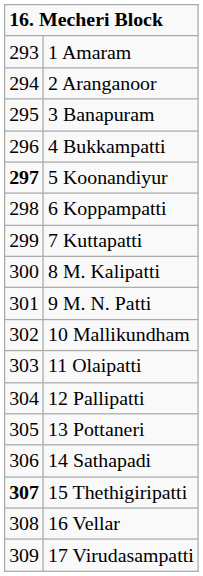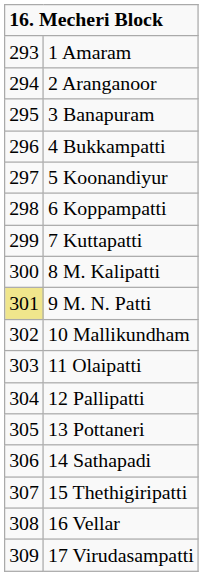(24, 177) bold -> (24, 177) normal
(24, 303) no background -> (24, 303) khaki background
(24, 492) bold -> (24, 492) normal
